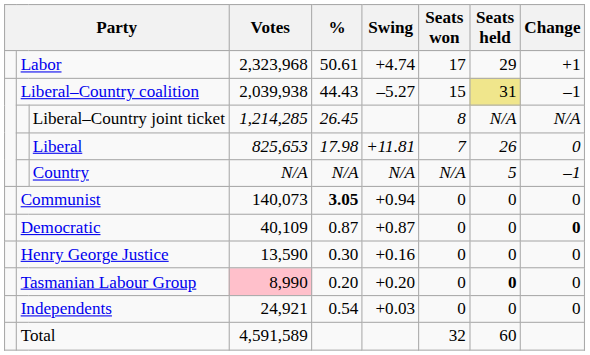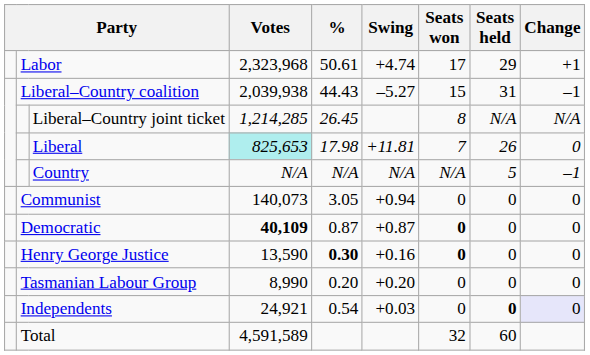(508, 91) khaki background -> (508, 91) no background
(280, 145) no background -> (280, 145) paleturquoise background
(343, 200) bold -> (343, 200) normal
(284, 227) normal -> (284, 227) bold
(461, 227) normal -> (461, 227) bold
(576, 227) bold -> (576, 227) normal
(343, 254) normal -> (343, 254) bold
(461, 254) normal -> (461, 254) bold
(288, 281) pink background -> (288, 281) no background
(512, 281) bold -> (512, 281) normal
(512, 308) normal -> (512, 308) bold
(576, 308) no background -> (576, 308) lavender background
